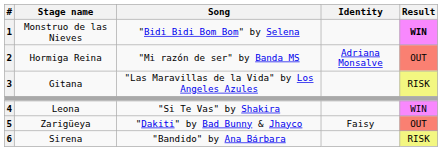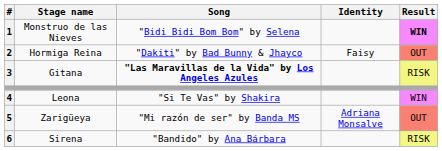(219, 58) "Mi razón de ser" by Banda MS -> (219, 53) "Dakiti" by Bad Bunny & Jhayco
(360, 58) Adriana Monsalve -> (360, 53) Faisy
(219, 84) normal -> (219, 73) bold
(219, 123) "Dakiti" by Bad Bunny & Jhayco -> (219, 118) "Mi razón de ser" by Banda MS
(360, 123) Faisy -> (360, 118) Adriana Monsalve
